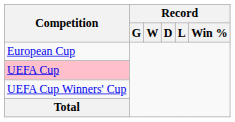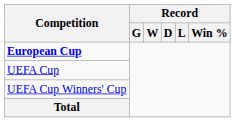(41, 51) normal -> (44, 51) bold
(33, 70) pink background -> (33, 70) no background
